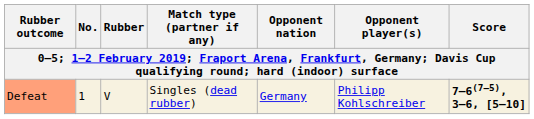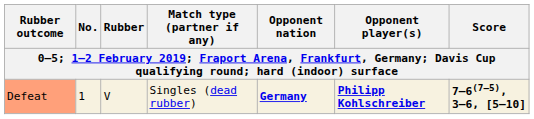(283, 97) normal -> (283, 97) bold
(381, 97) normal -> (381, 97) bold
